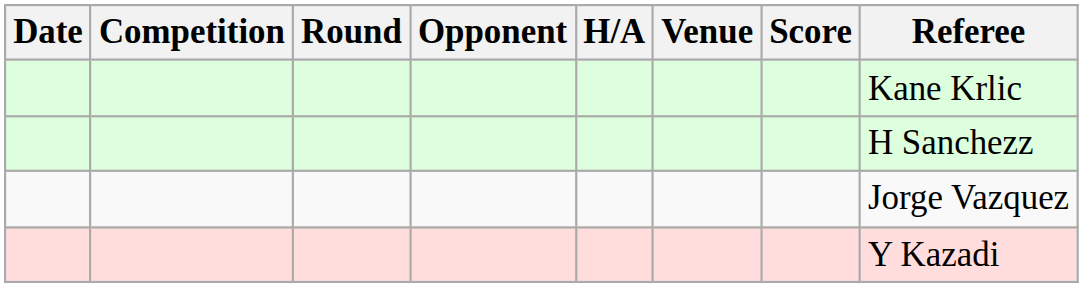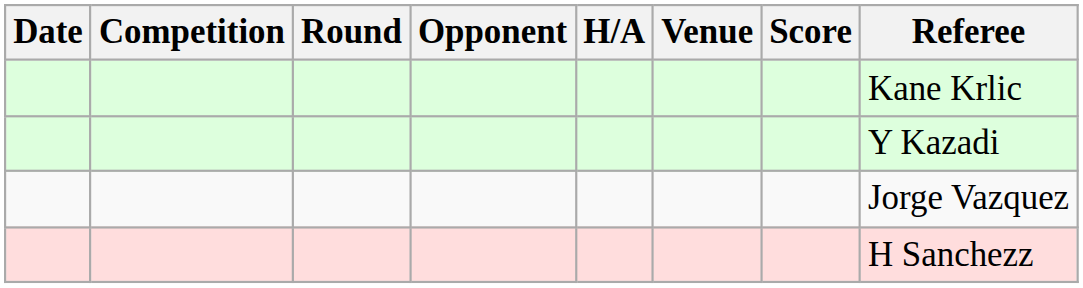(951, 142) H Sanchezz -> (934, 142) Y Kazadi
(934, 253) Y Kazadi -> (951, 253) H Sanchezz
